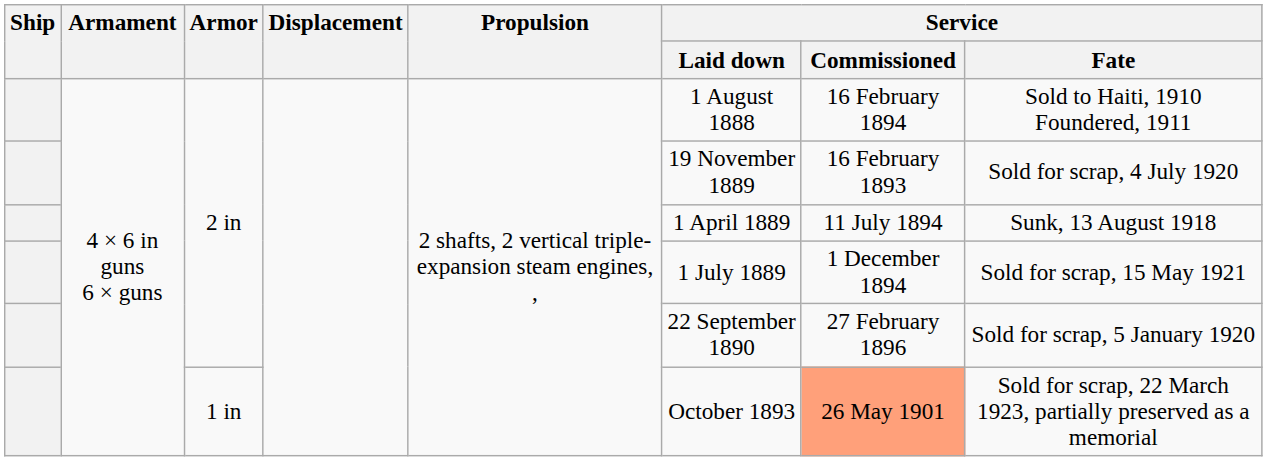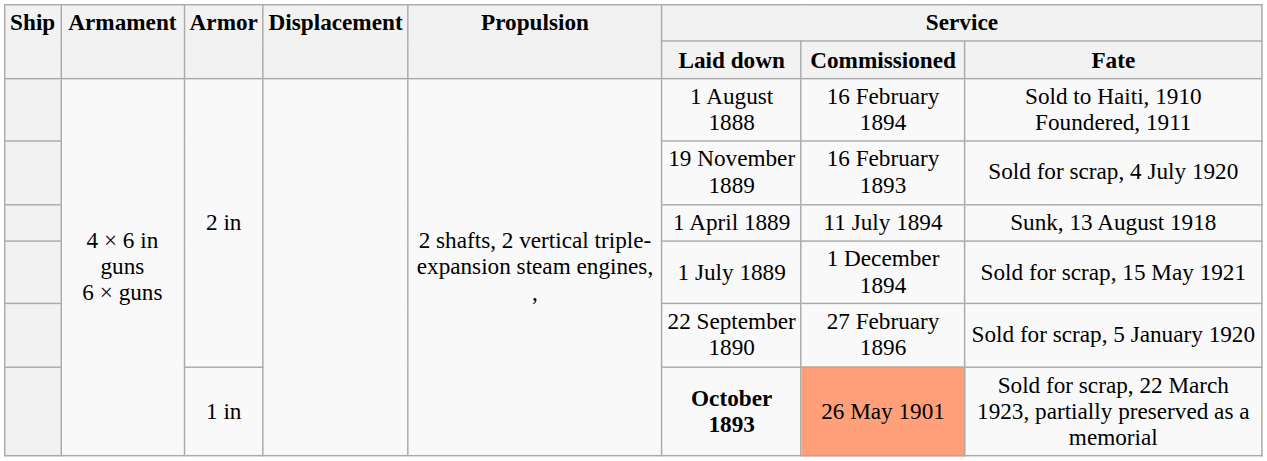(732, 410) normal -> (732, 410) bold
